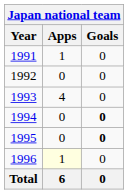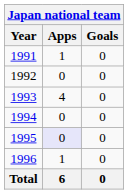(102, 117) bold -> (102, 117) normal
(62, 138) no background -> (62, 138) lavender background
(102, 138) bold -> (102, 138) normal
(62, 158) lightyellow background -> (62, 158) no background
